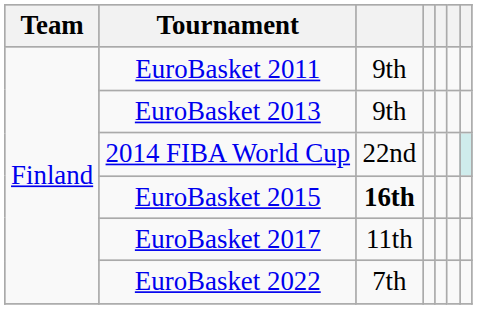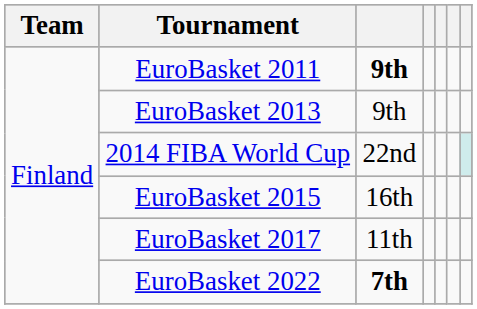(389, 68) normal -> (389, 68) bold
(389, 196) bold -> (389, 196) normal
(389, 281) normal -> (389, 281) bold
